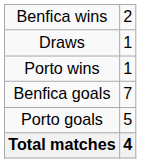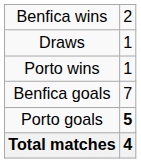(128, 119) normal -> (128, 119) bold
